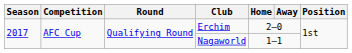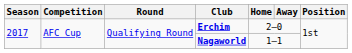(214, 26) normal -> (214, 26) bold
(222, 41) normal -> (222, 41) bold
